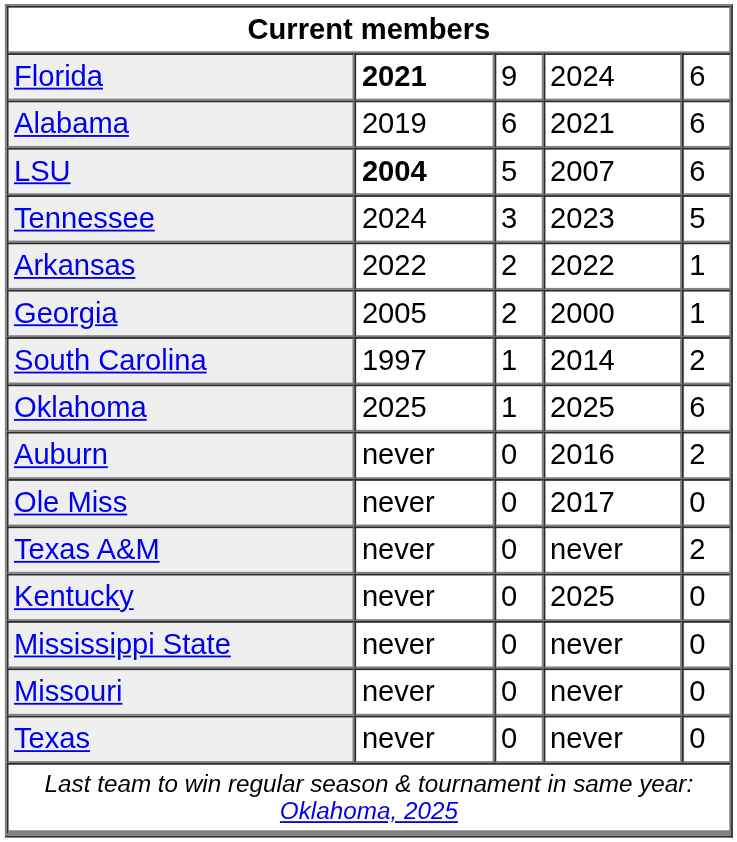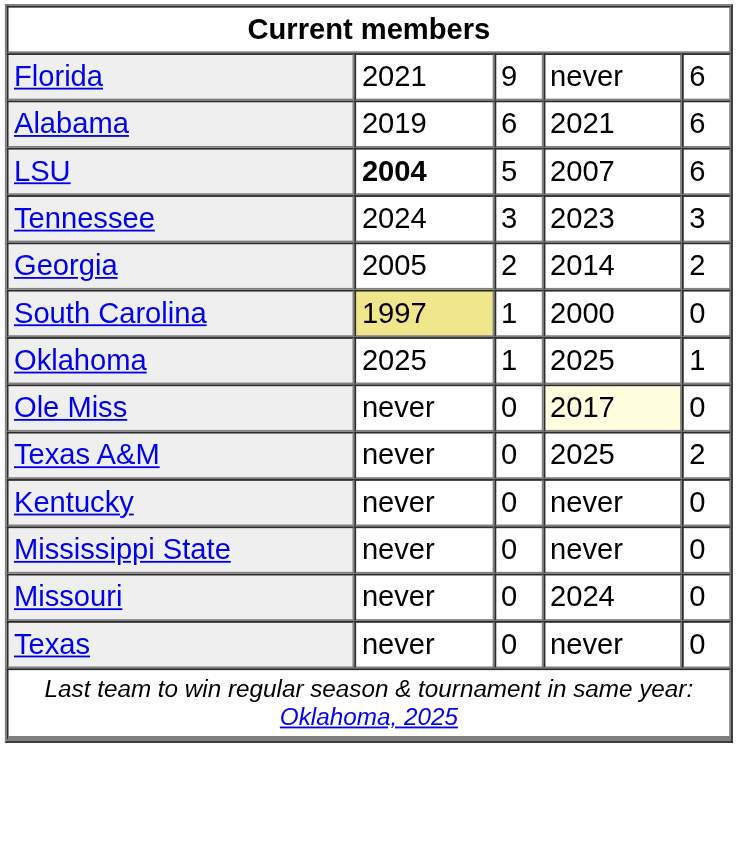(394, 76) bold -> (394, 76) normal
(582, 76) 2024 -> (586, 76) never
(697, 218) 5 -> (697, 218) 3
- row: (75, 265)
(582, 312) 2000 -> (582, 265) 2014
(697, 312) 1 -> (697, 265) 2
(394, 360) no background -> (394, 312) khaki background
(582, 360) 2014 -> (582, 312) 2000
(697, 360) 2 -> (697, 312) 0
(697, 407) 6 -> (697, 360) 1
- row: (61, 454)
(582, 502) no background -> (582, 407) lightyellow background
(586, 549) never -> (582, 454) 2025
(582, 596) 2025 -> (586, 502) never
(586, 691) never -> (582, 596) 2024
